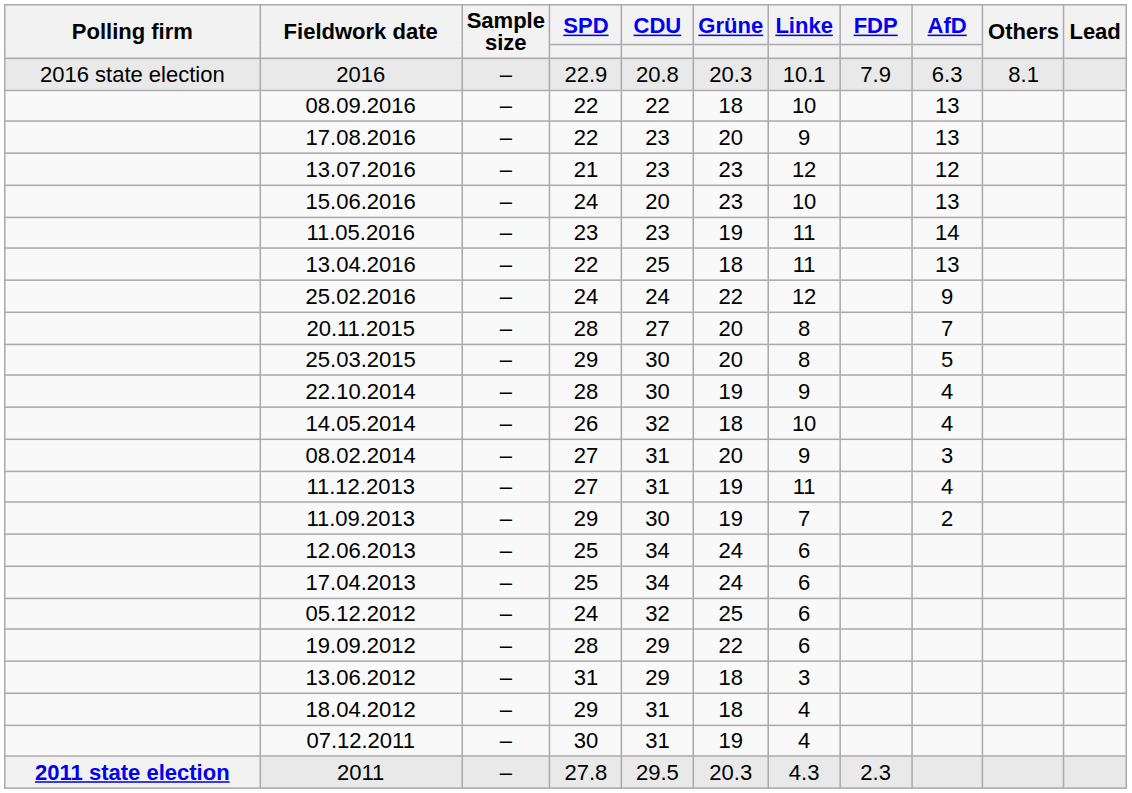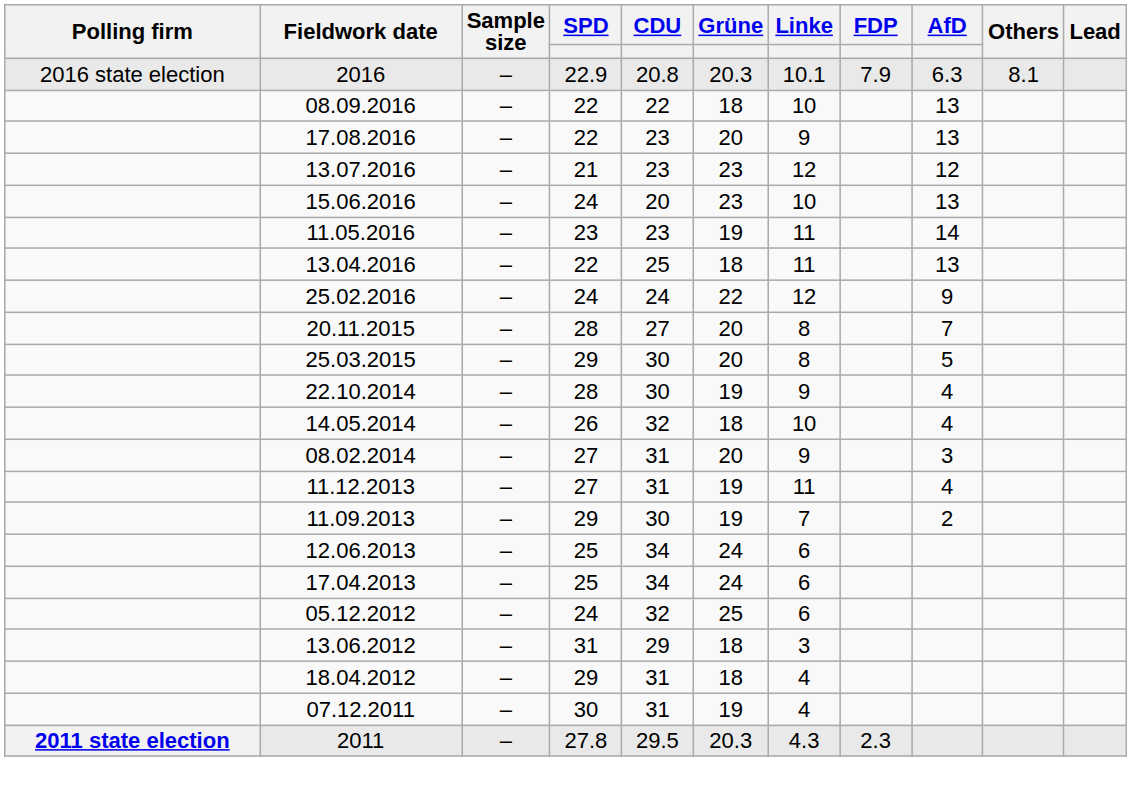- row: (361, 646)
